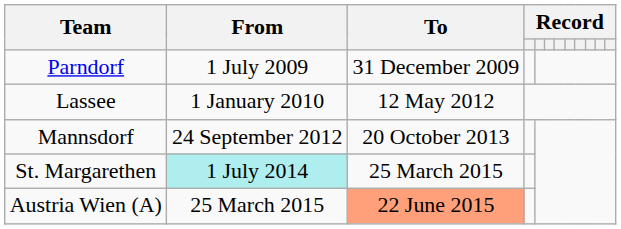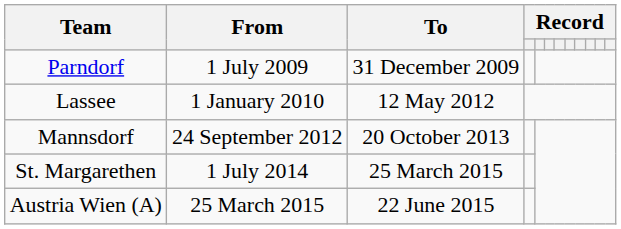(257, 171) paleturquoise background -> (257, 171) no background
(436, 205) lightsalmon background -> (436, 205) no background
